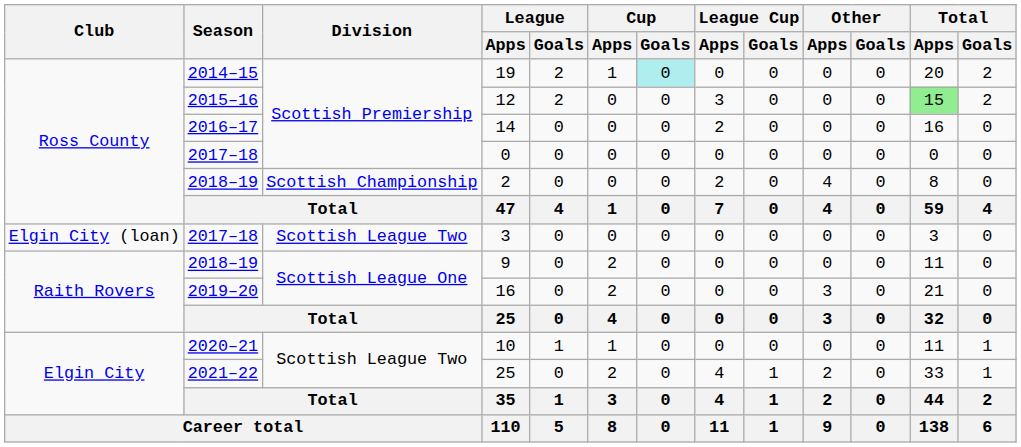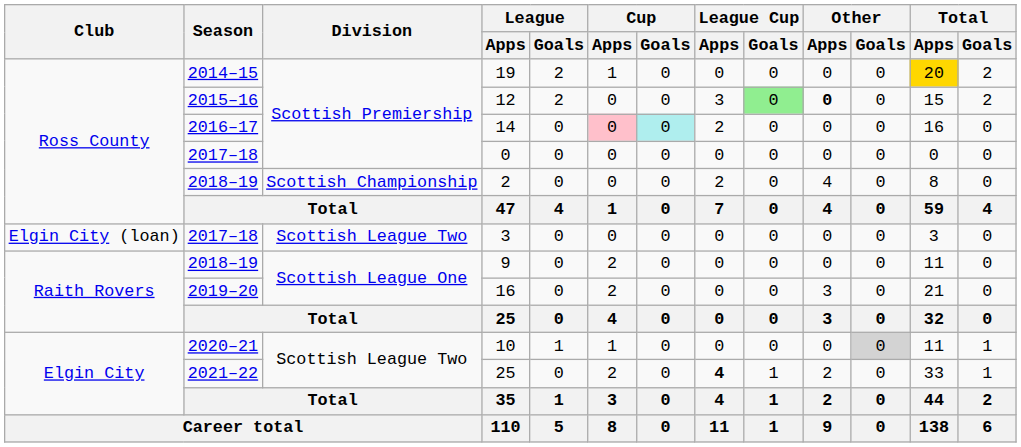(665, 73) paleturquoise background -> (665, 73) no background
(934, 73) no background -> (934, 73) gold background
(773, 100) no background -> (773, 100) lightgreen background
(827, 100) normal -> (827, 100) bold
(934, 100) lightgreen background -> (934, 100) no background
(612, 128) no background -> (612, 128) pink background
(665, 128) no background -> (665, 128) paleturquoise background
(881, 346) no background -> (881, 346) lightgrey background
(719, 374) normal -> (719, 374) bold
